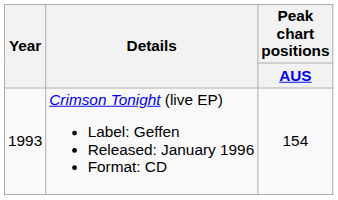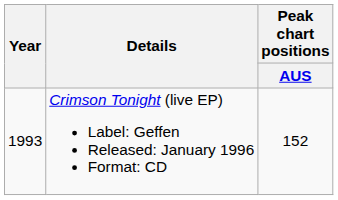(295, 141) 154 -> (295, 141) 152
